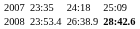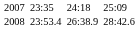(119, 22) bold -> (119, 22) normal
